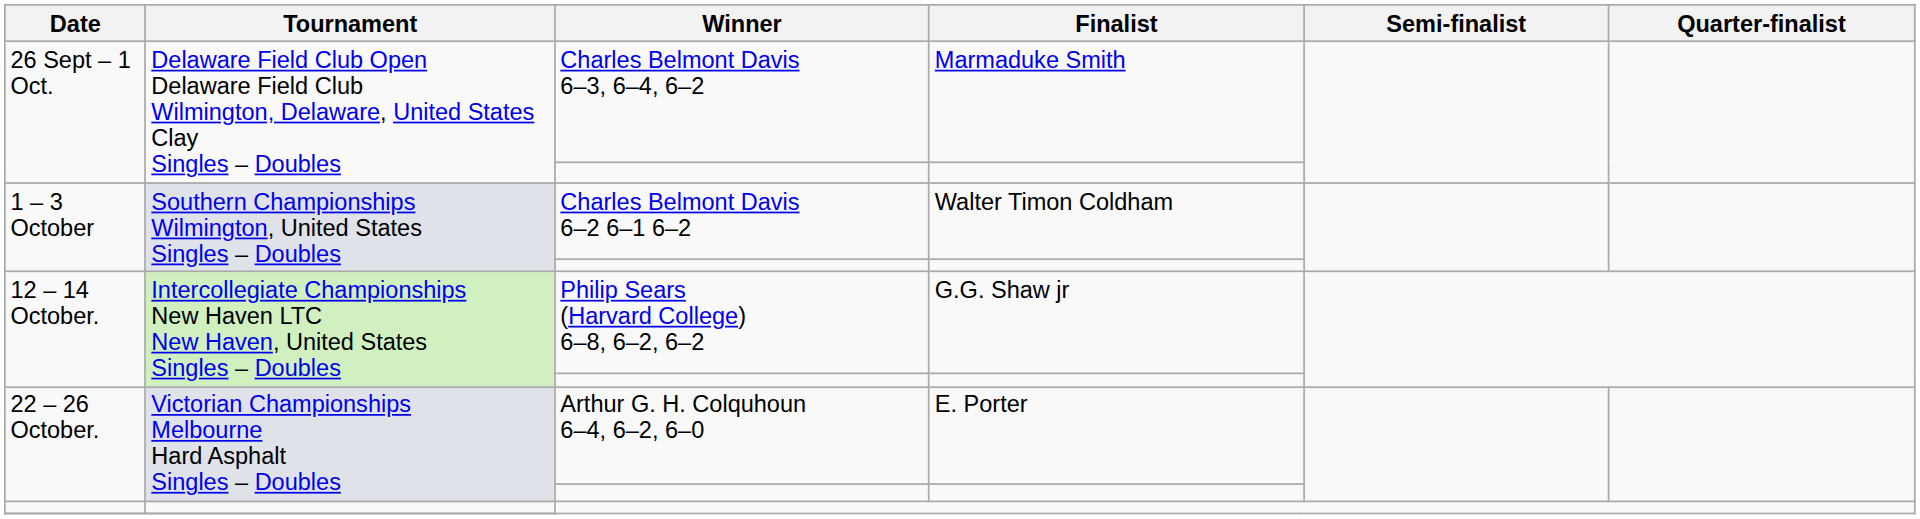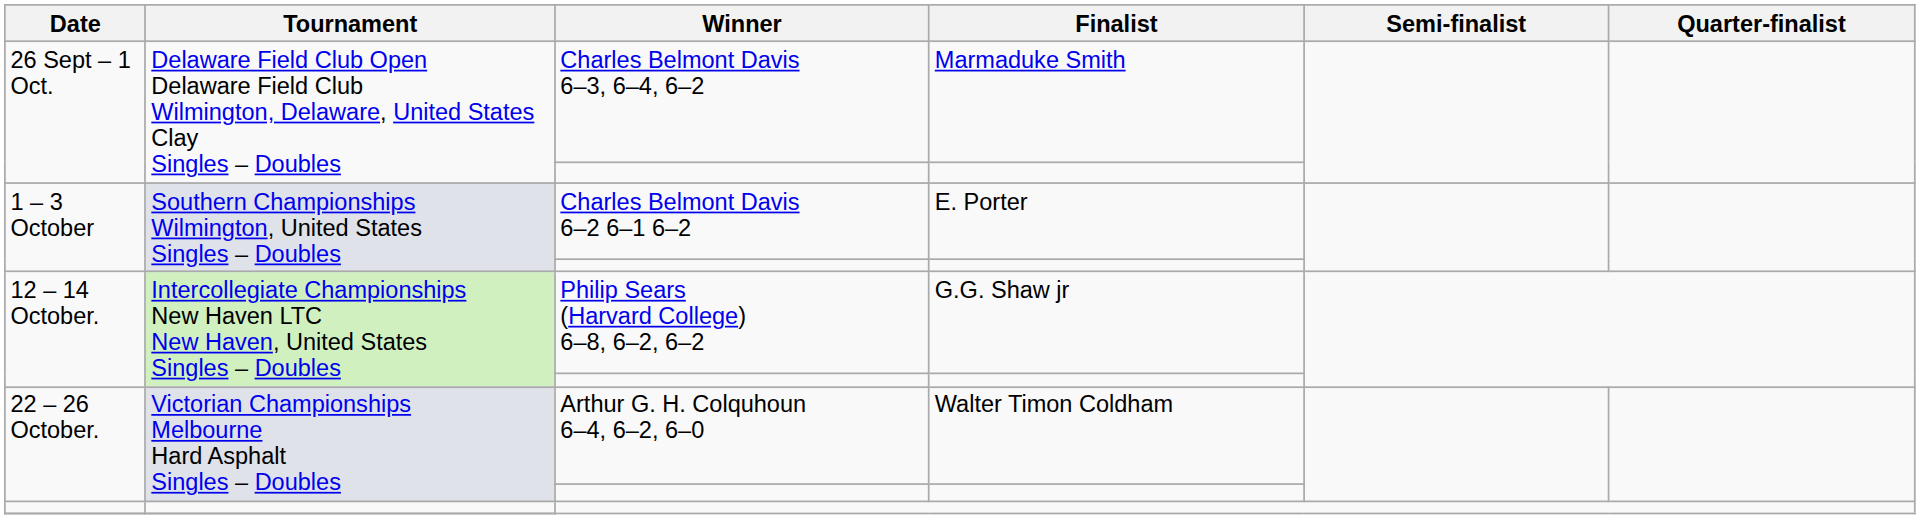(1054, 201) Walter Timon Coldham -> (981, 201) E. Porter
(981, 405) E. Porter -> (1054, 405) Walter Timon Coldham
